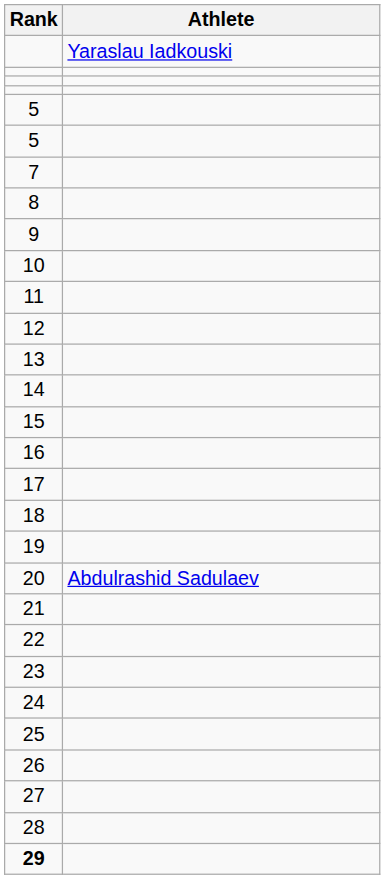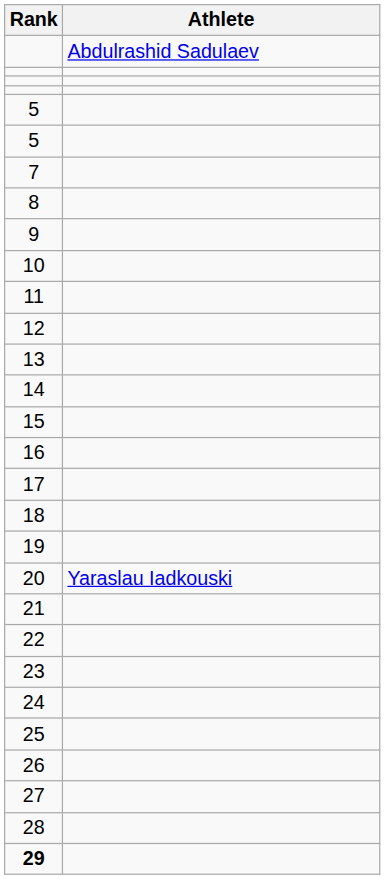(150, 51) Yaraslau Iadkouski -> (163, 51) Abdulrashid Sadulaev
(163, 577) Abdulrashid Sadulaev -> (150, 577) Yaraslau Iadkouski
